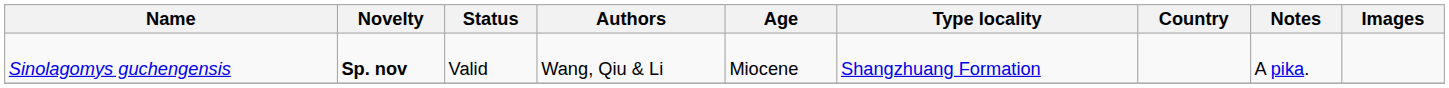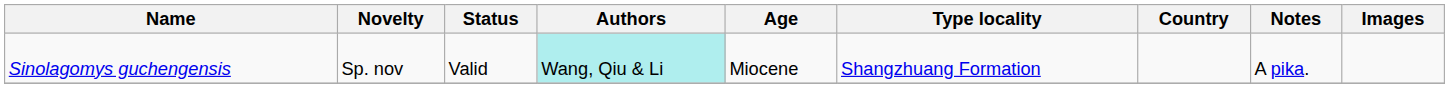(374, 68) bold -> (372, 68) normal
(602, 68) no background -> (602, 68) paleturquoise background
